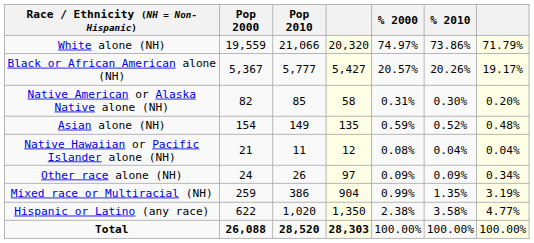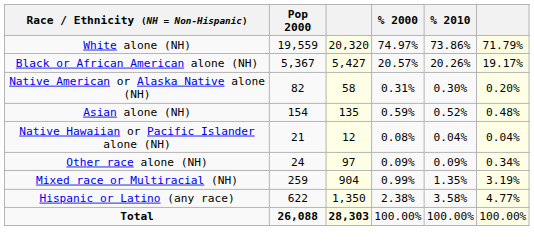- column: (299, 20)
